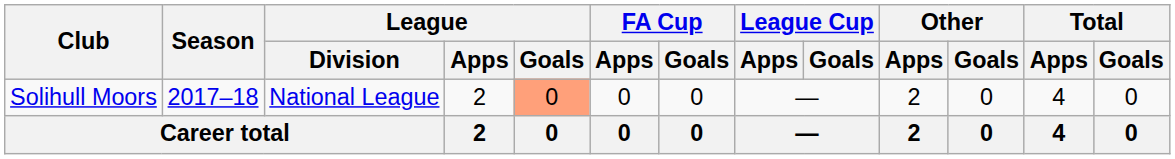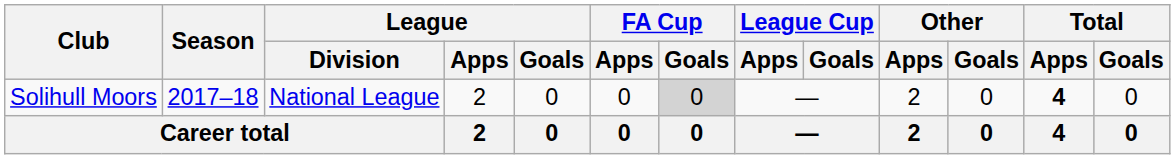(552, 97) lightsalmon background -> (552, 97) no background
(697, 97) no background -> (697, 97) lightgrey background
(1059, 97) normal -> (1059, 97) bold
